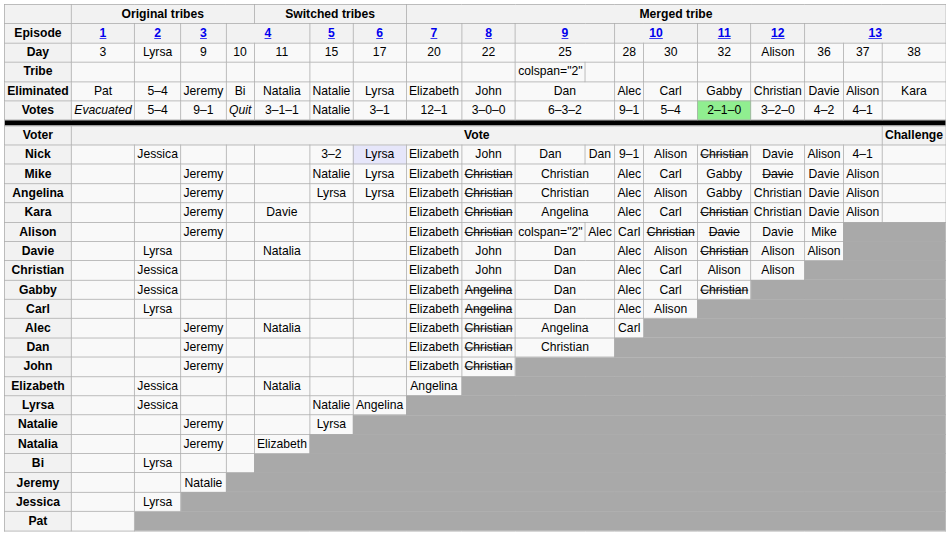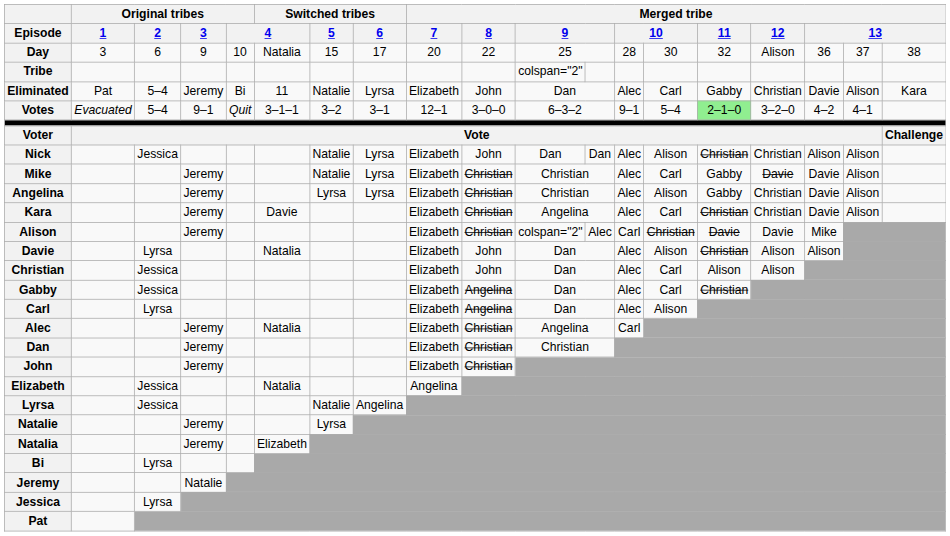(158, 52) Lyrsa -> (158, 52) 6
(282, 52) 11 -> (282, 52) Natalia
(282, 91) Natalia -> (282, 91) 11
(331, 110) Natalie -> (331, 110) 3–2
(331, 154) 3–2 -> (331, 154) Natalie
(380, 154) lavender background -> (380, 154) no background
(629, 154) 9–1 -> (629, 154) Alec
(778, 154) Davie -> (778, 154) Christian
(863, 154) 4–1 -> (863, 154) Alison
